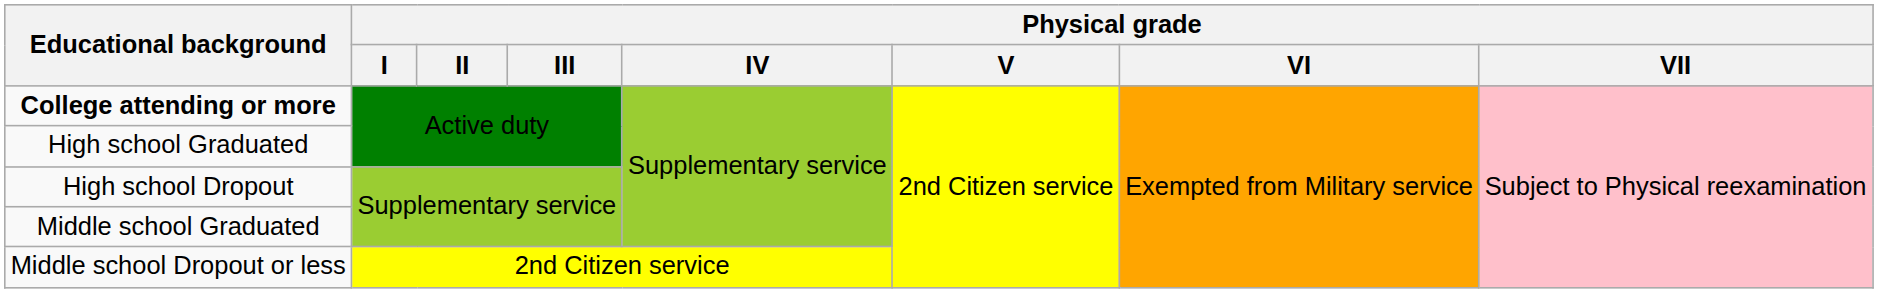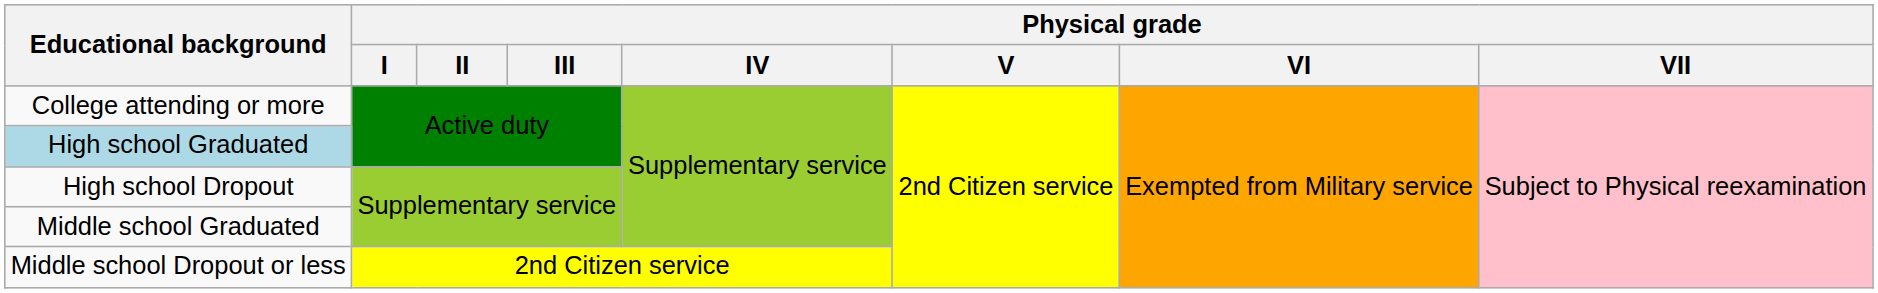(178, 105) bold -> (178, 105) normal
(178, 145) no background -> (178, 145) lightblue background
